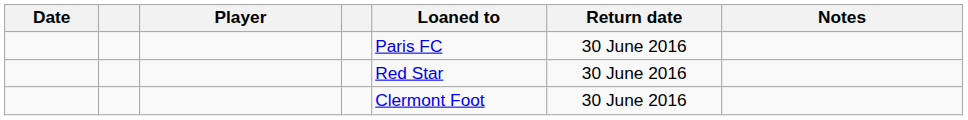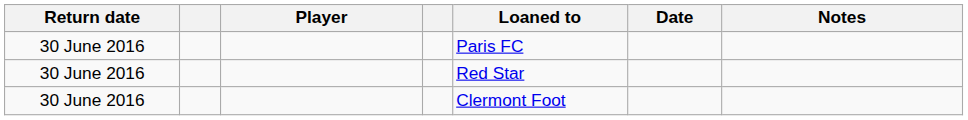columns swapped: (52, 18) <-> (634, 18)
